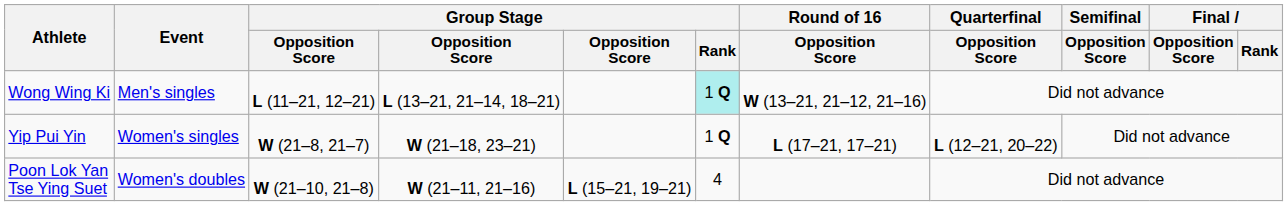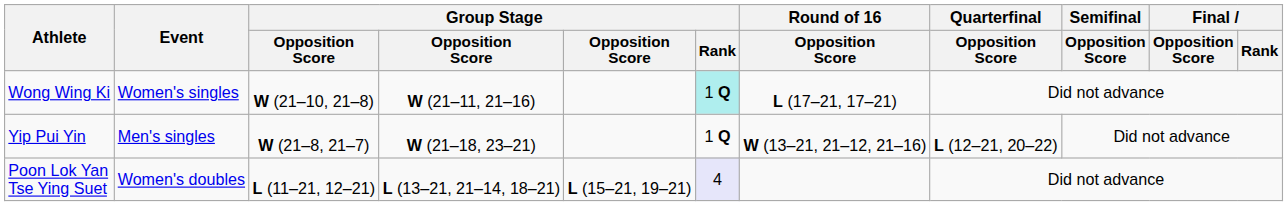(166, 93) Men's singles -> (178, 93) Women's singles
(314, 102) L (11–21, 12–21) -> (314, 102) W (21–10, 21–8)
(471, 102) L (13–21, 21–14, 18–21) -> (471, 102) W (21–11, 21–16)
(835, 102) W (13–21, 21–12, 21–16) -> (835, 102) L (17–21, 17–21)
(178, 136) Women's singles -> (166, 136) Men's singles
(835, 145) L (17–21, 17–21) -> (835, 145) W (13–21, 21–12, 21–16)
(314, 189) W (21–10, 21–8) -> (314, 189) L (11–21, 12–21)
(471, 189) W (21–11, 21–16) -> (471, 189) L (13–21, 21–14, 18–21)
(717, 180) no background -> (717, 180) lavender background
